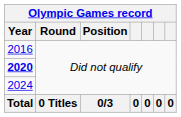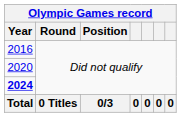(20, 67) bold -> (20, 67) normal
(20, 85) normal -> (20, 85) bold
